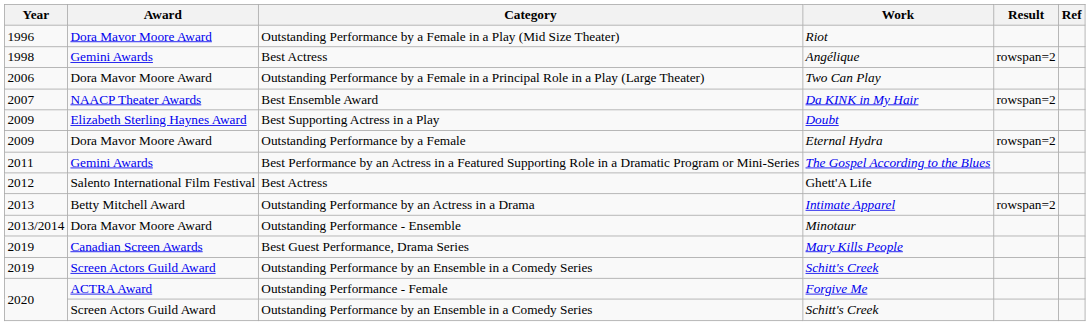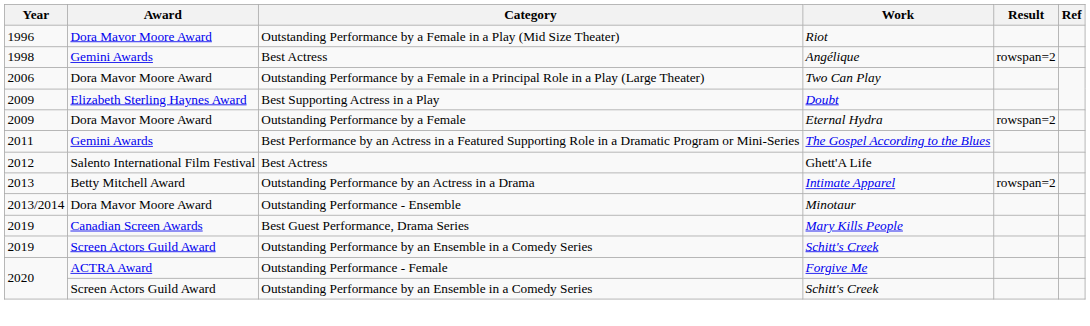- row: (21, 99)
